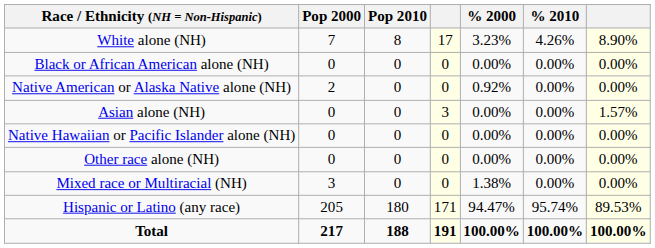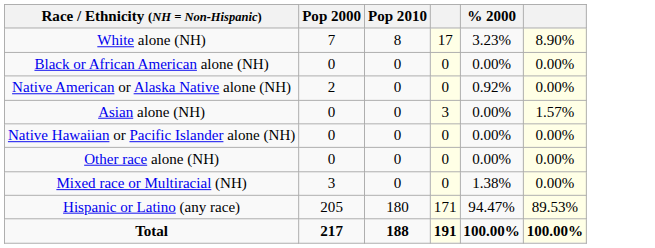- column: (555, 16)
